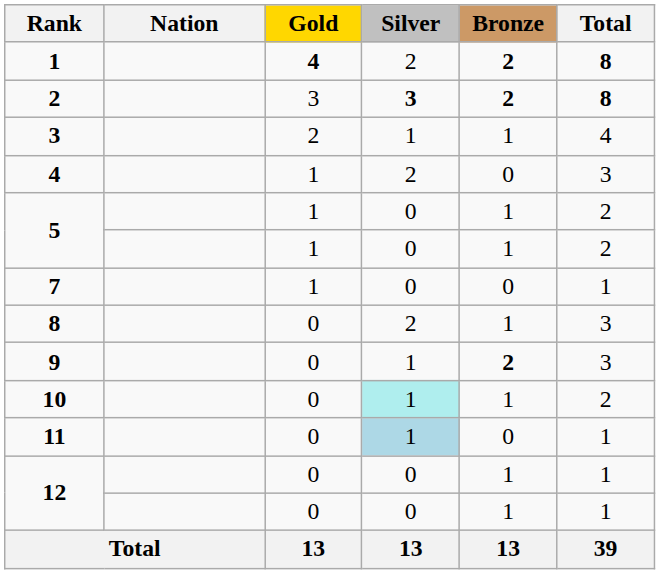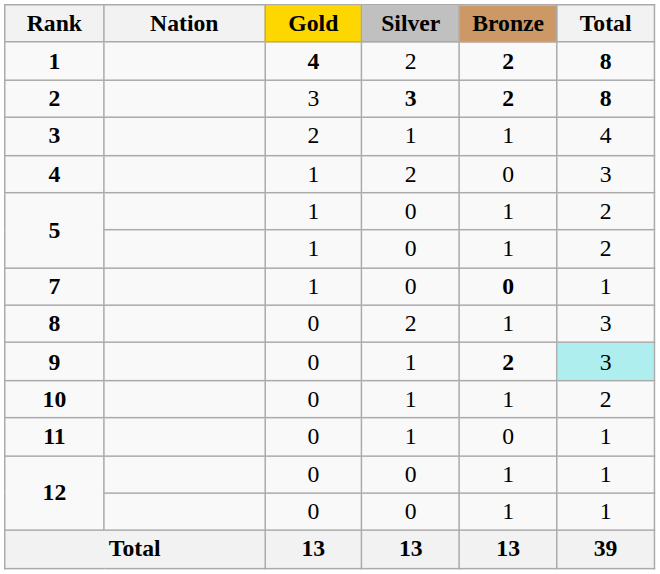(508, 286) normal -> (508, 286) bold
(606, 361) no background -> (606, 361) paleturquoise background
(411, 398) paleturquoise background -> (411, 398) no background
(411, 436) lightblue background -> (411, 436) no background
